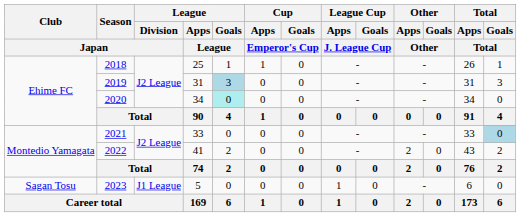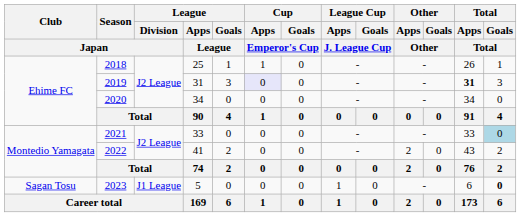(228, 82) lightblue background -> (228, 82) no background
(263, 82) no background -> (263, 82) lavender background
(469, 82) normal -> (469, 82) bold
(228, 99) paleturquoise background -> (228, 99) no background
(500, 185) normal -> (500, 185) bold
